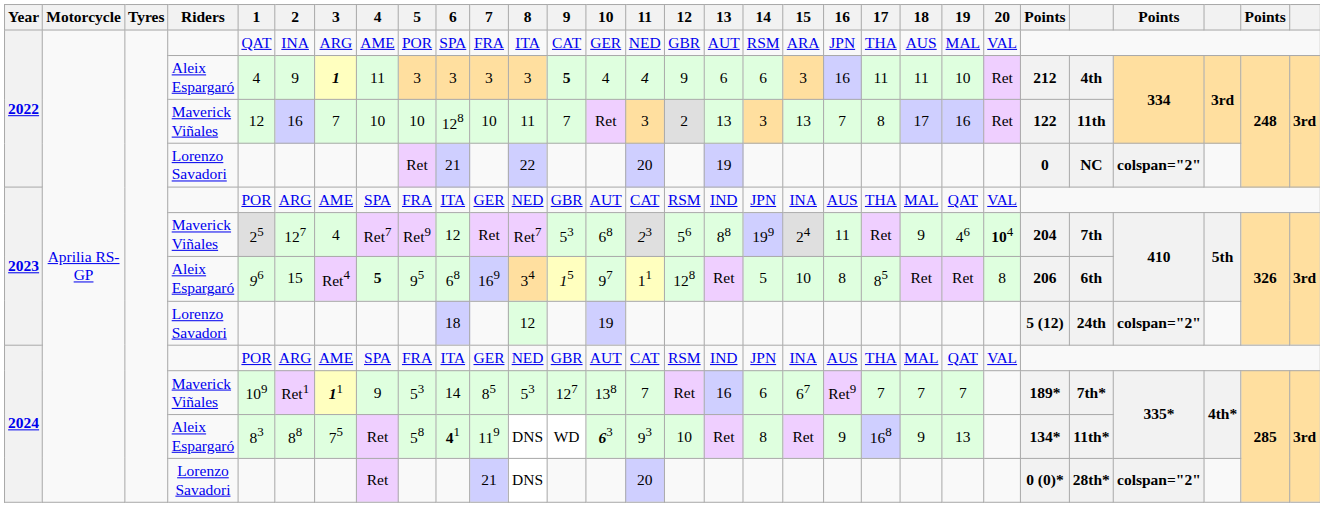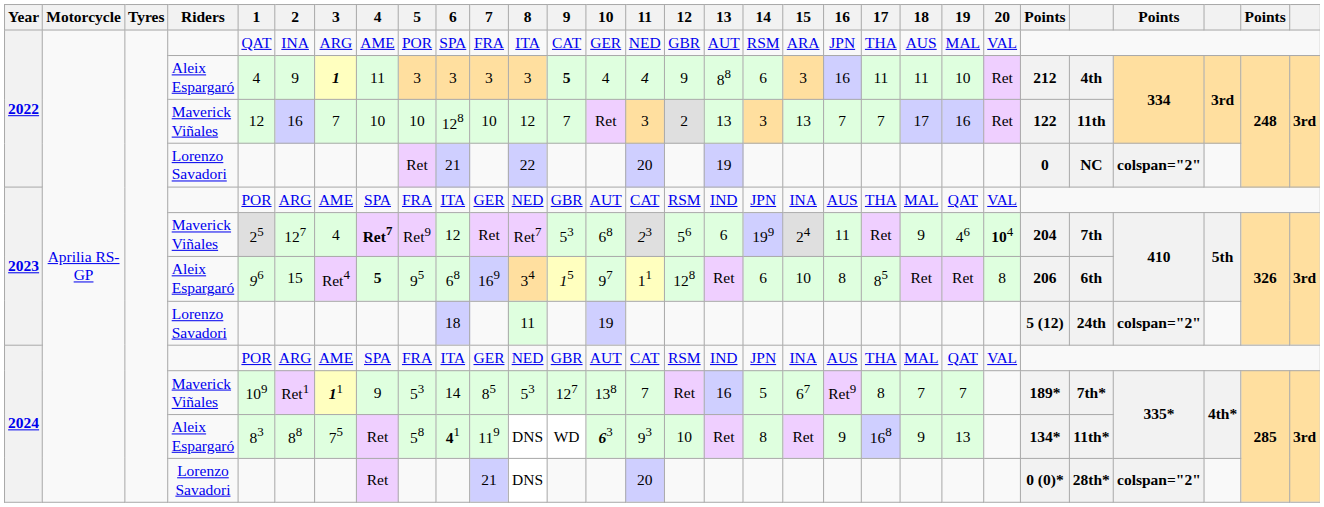(724, 77) 6 -> (724, 77) 88
(528, 121) 11 -> (528, 121) 12
(881, 121) 8 -> (881, 121) 7
(378, 235) normal -> (378, 235) bold
(724, 235) 88 -> (724, 235) 6
(763, 279) 5 -> (763, 279) 6
(528, 322) 12 -> (528, 322) 11
(763, 392) 6 -> (763, 392) 5
(881, 392) 7 -> (881, 392) 8
